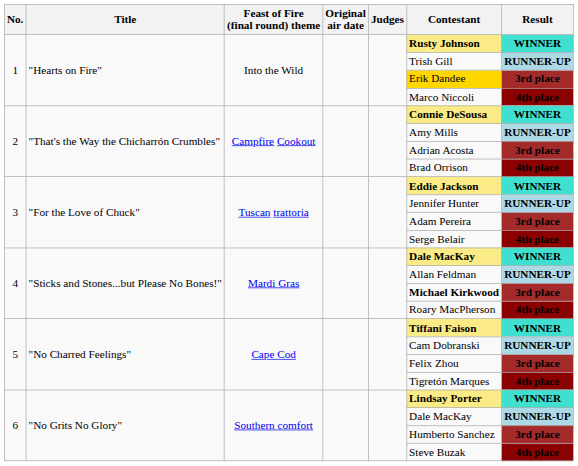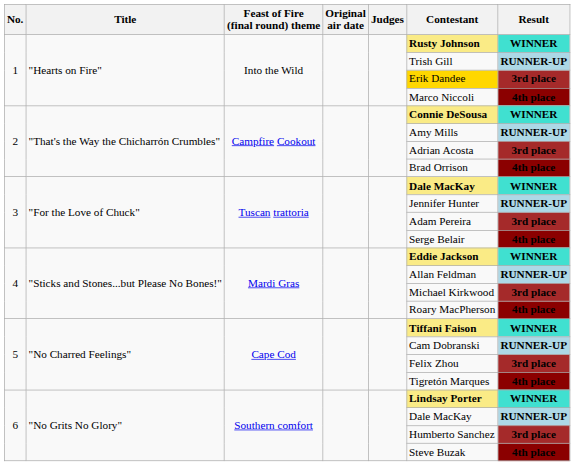(444, 185) Eddie Jackson -> (442, 185) Dale MacKay
(442, 256) Dale MacKay -> (444, 256) Eddie Jackson
(454, 292) bold -> (452, 292) normal
